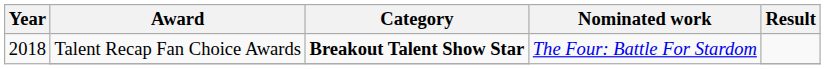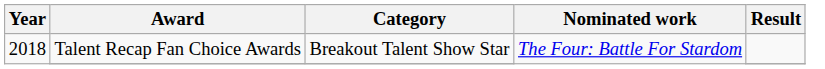(417, 48) bold -> (410, 48) normal
